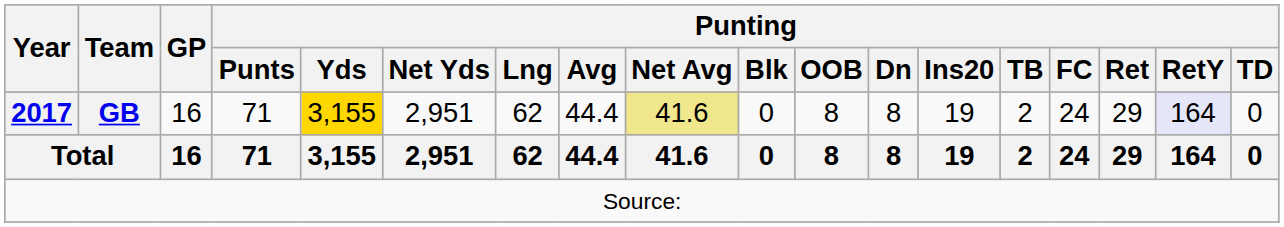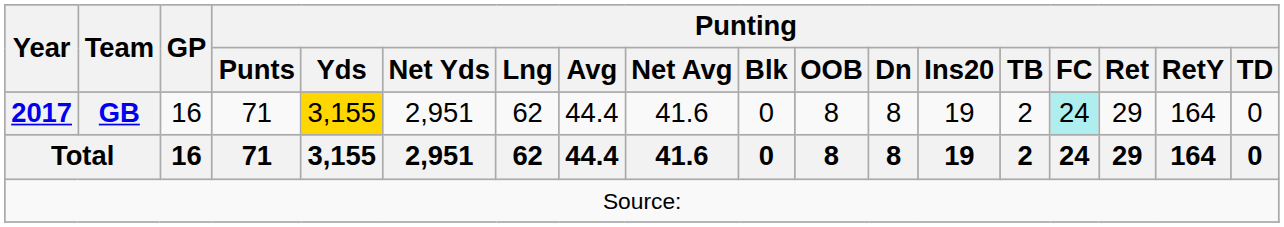(682, 112) khaki background -> (682, 112) no background
(1074, 112) no background -> (1074, 112) paleturquoise background
(1193, 112) lavender background -> (1193, 112) no background
